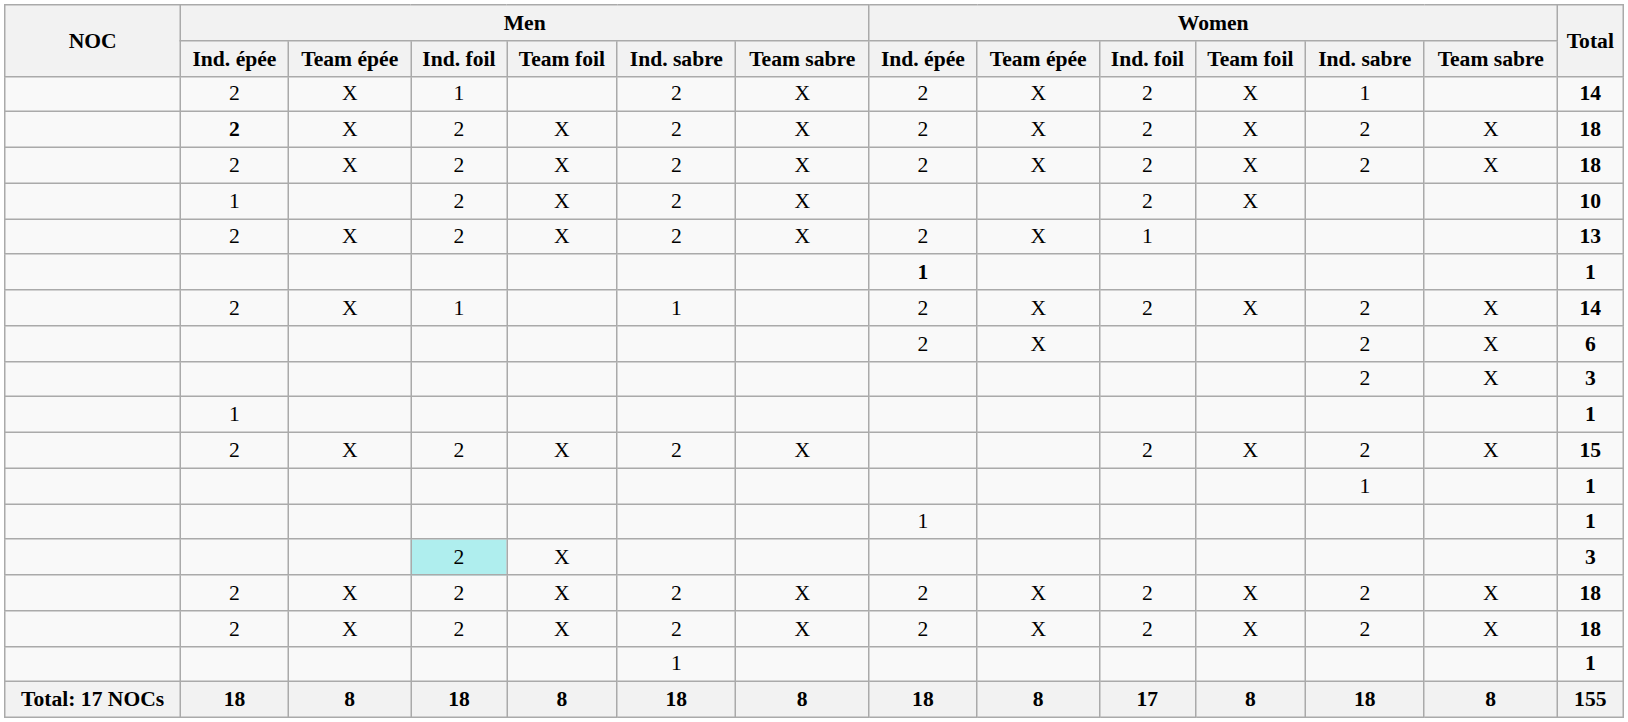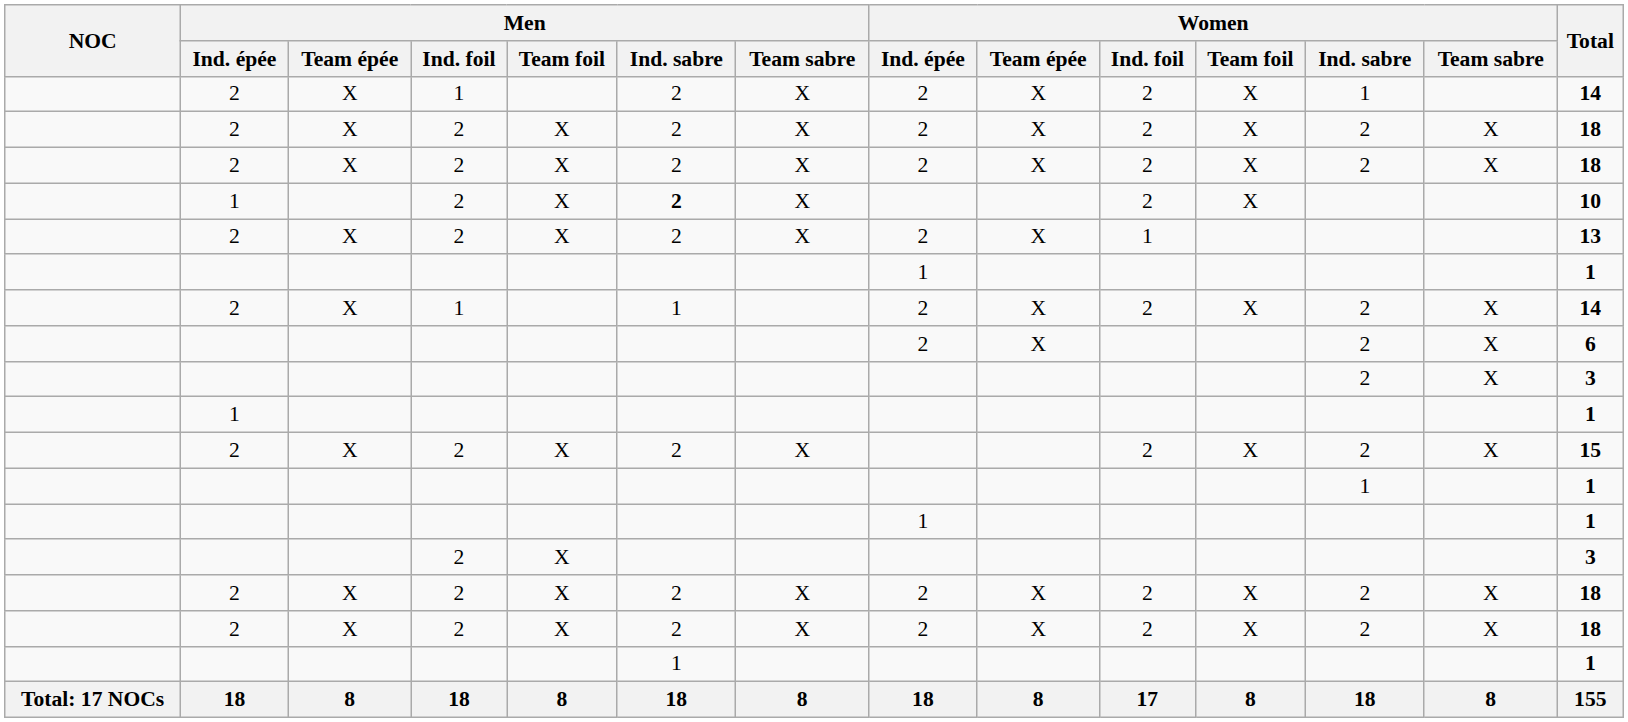(234, 129) bold -> (234, 129) normal
(676, 200) normal -> (676, 200) bold
(923, 272) bold -> (923, 272) normal
(459, 557) paleturquoise background -> (459, 557) no background
